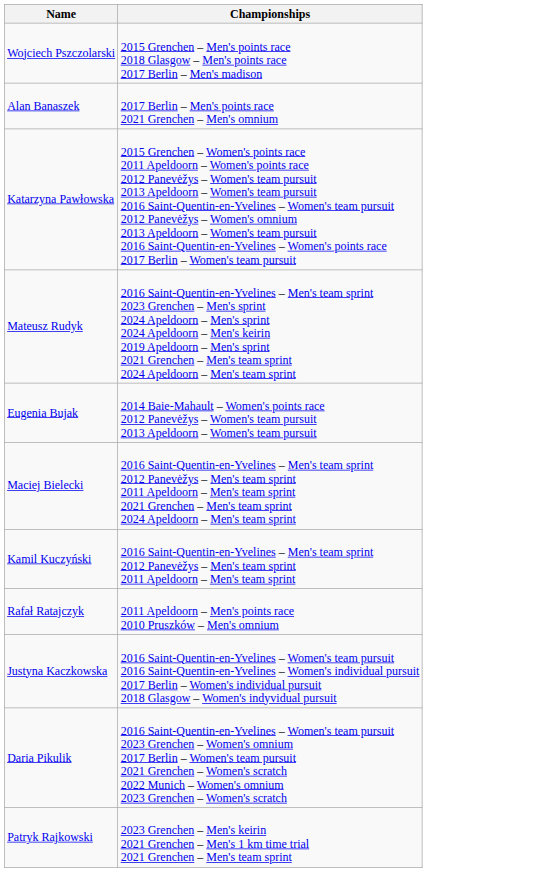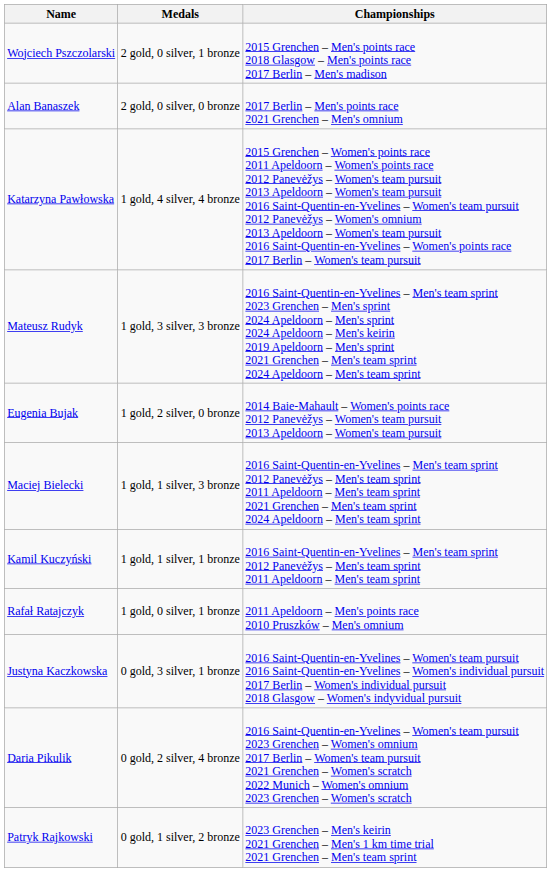+ column: (180, 14)
